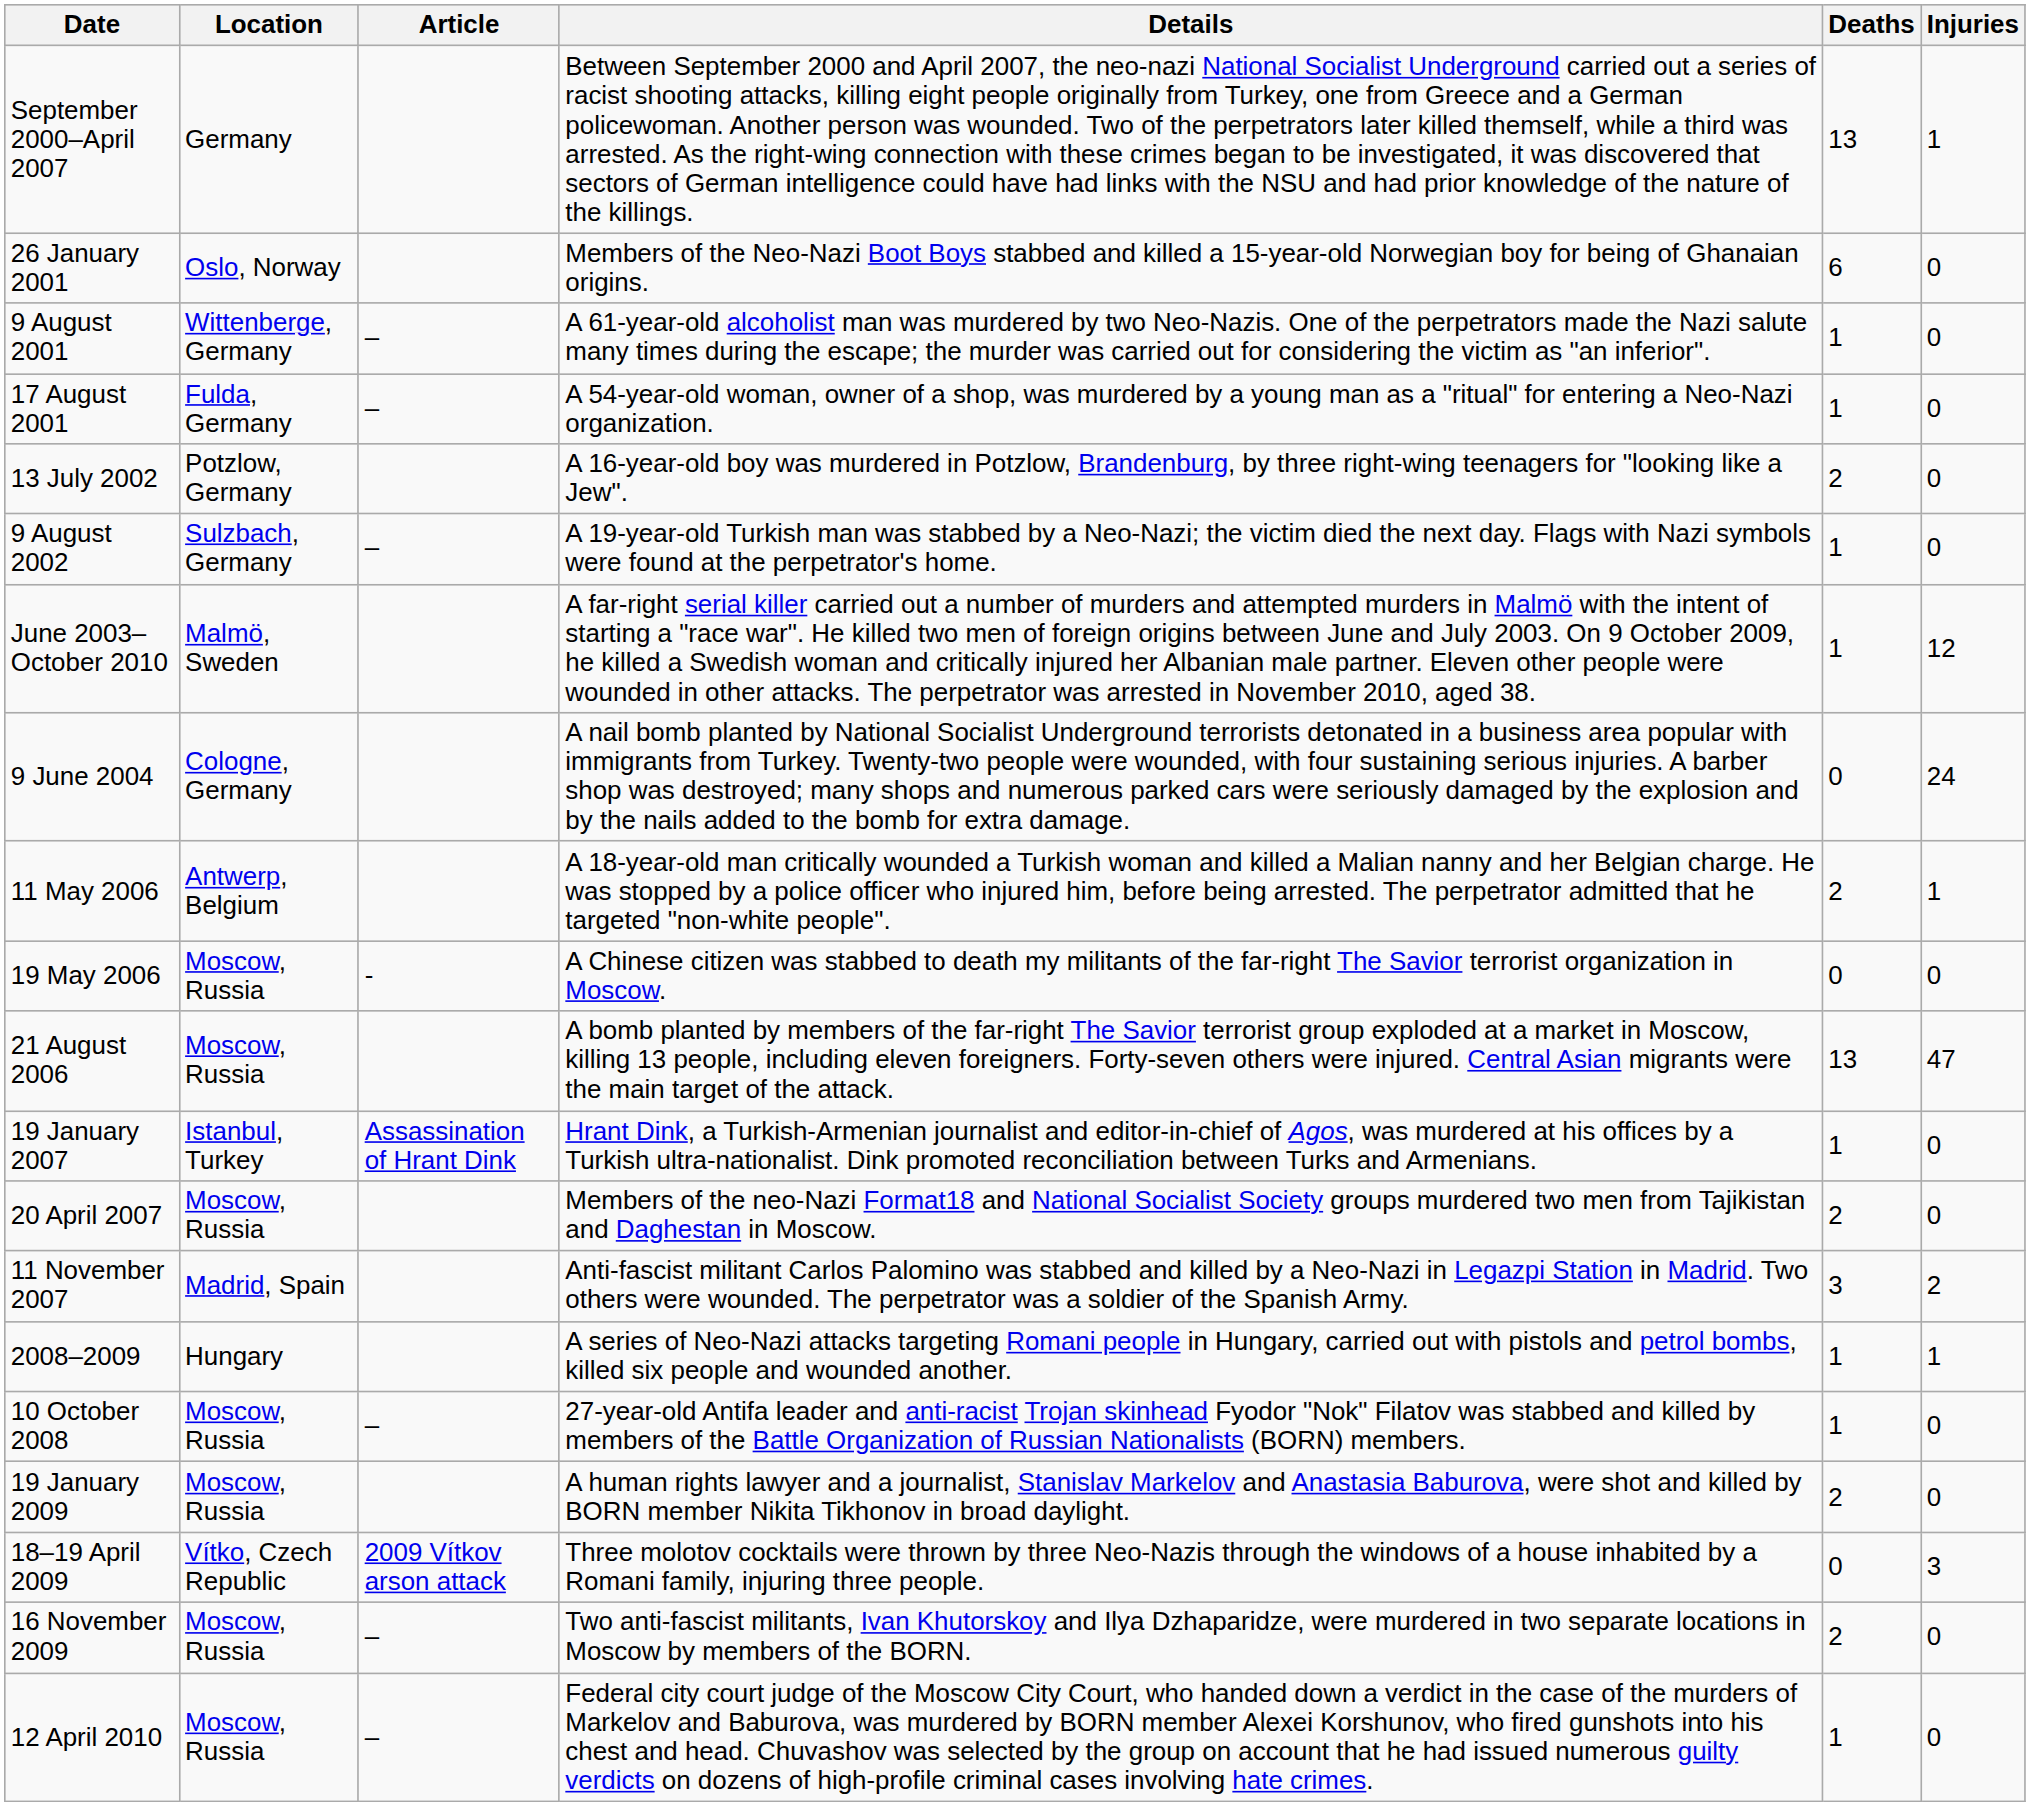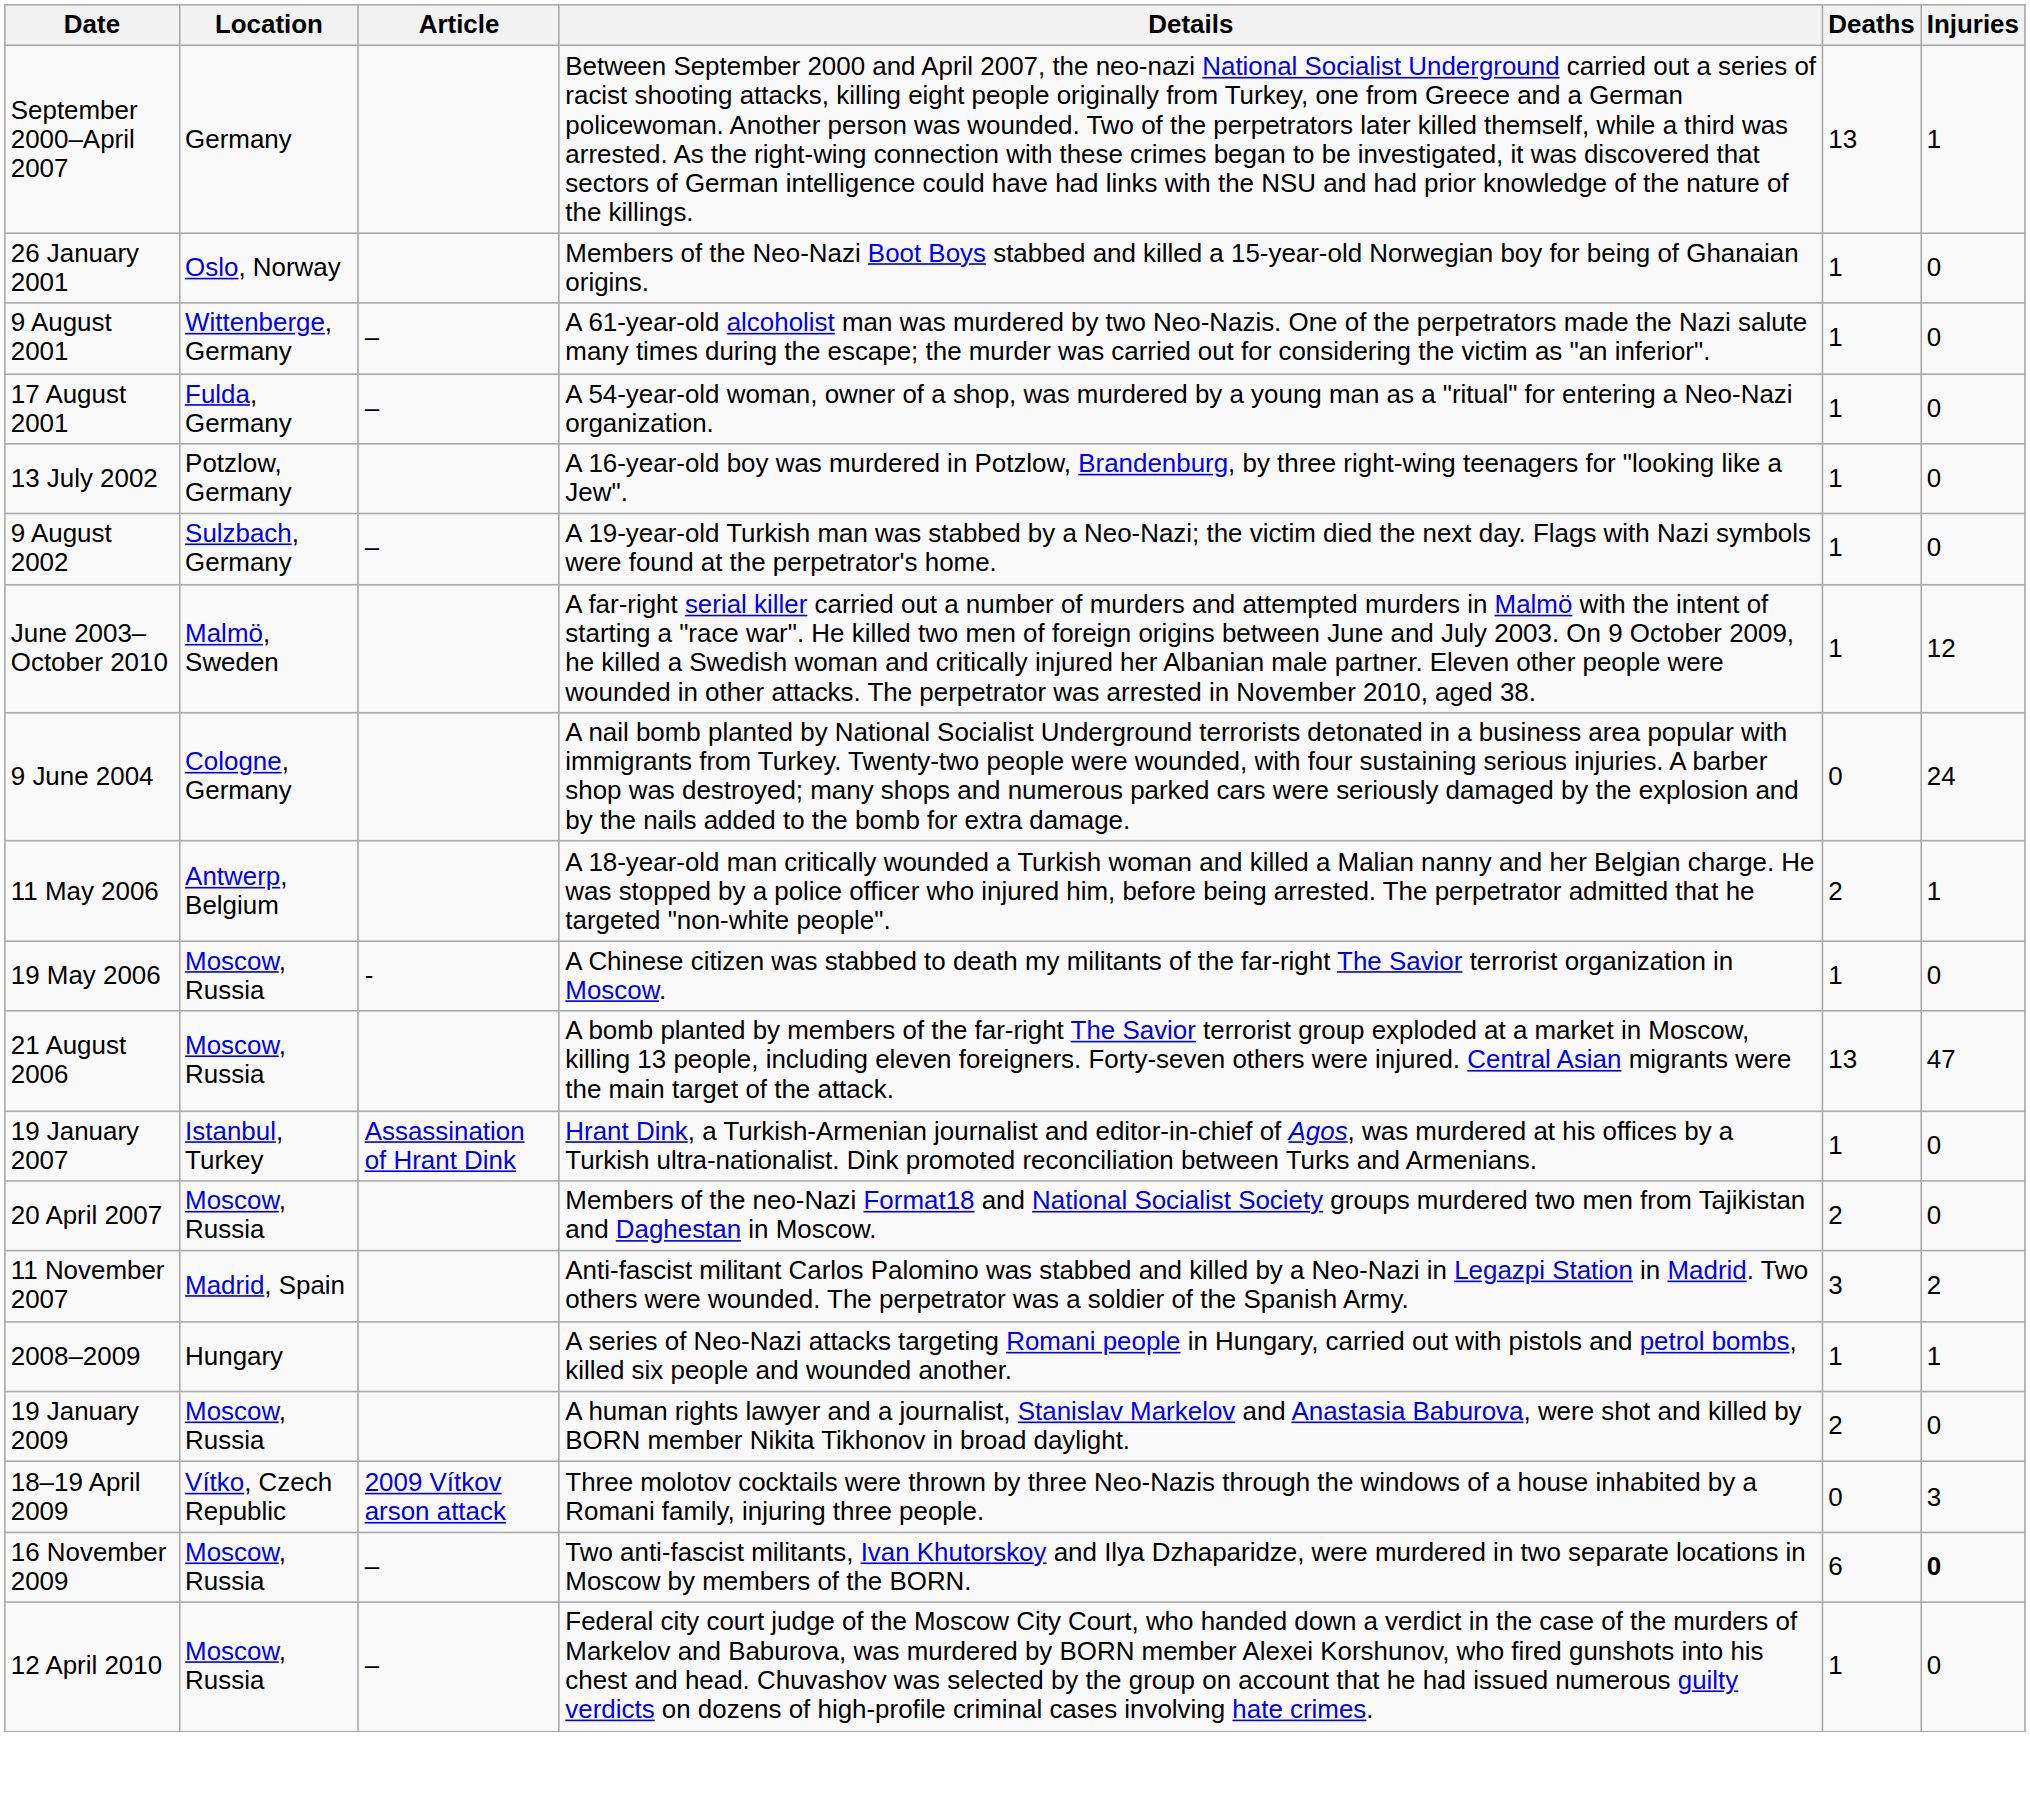(1836, 267) 6 -> (1836, 267) 1
(1836, 478) 2 -> (1836, 478) 1
(1836, 975) 0 -> (1836, 975) 1
- row: (75, 1426)
(1836, 1637) 2 -> (1836, 1566) 6
(1934, 1637) normal -> (1934, 1566) bold
